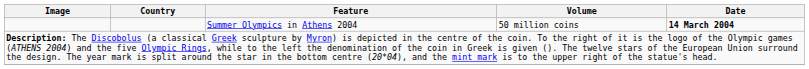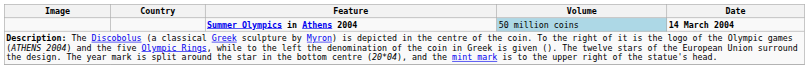(282, 25) normal -> (282, 25) bold
(539, 25) no background -> (539, 25) lightblue background
